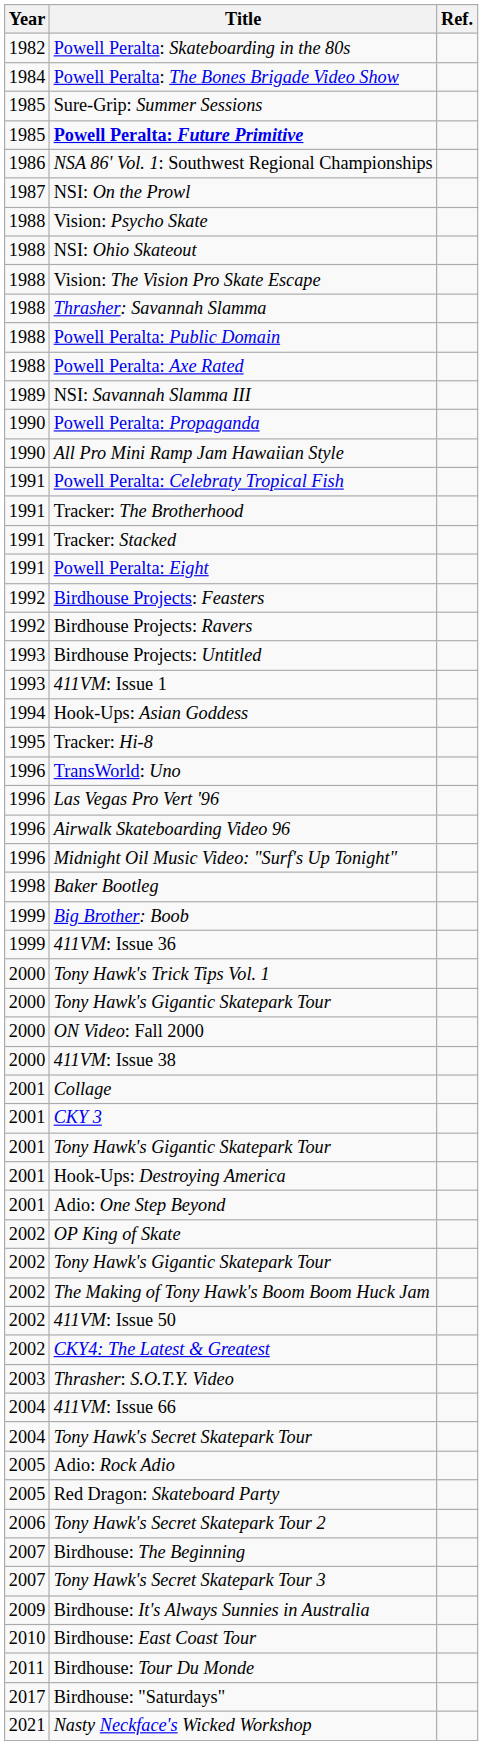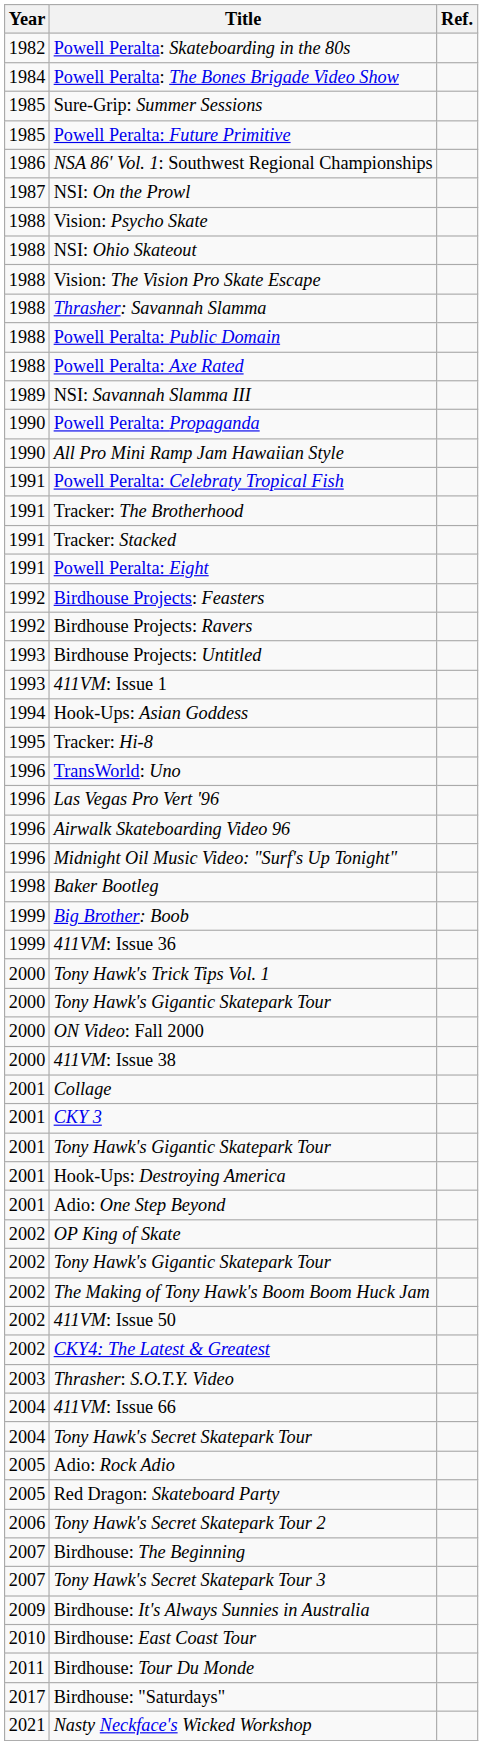(179, 134) bold -> (172, 134) normal
